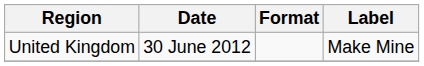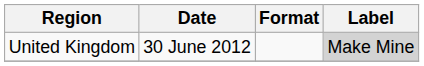(371, 46) no background -> (371, 46) lightgrey background
